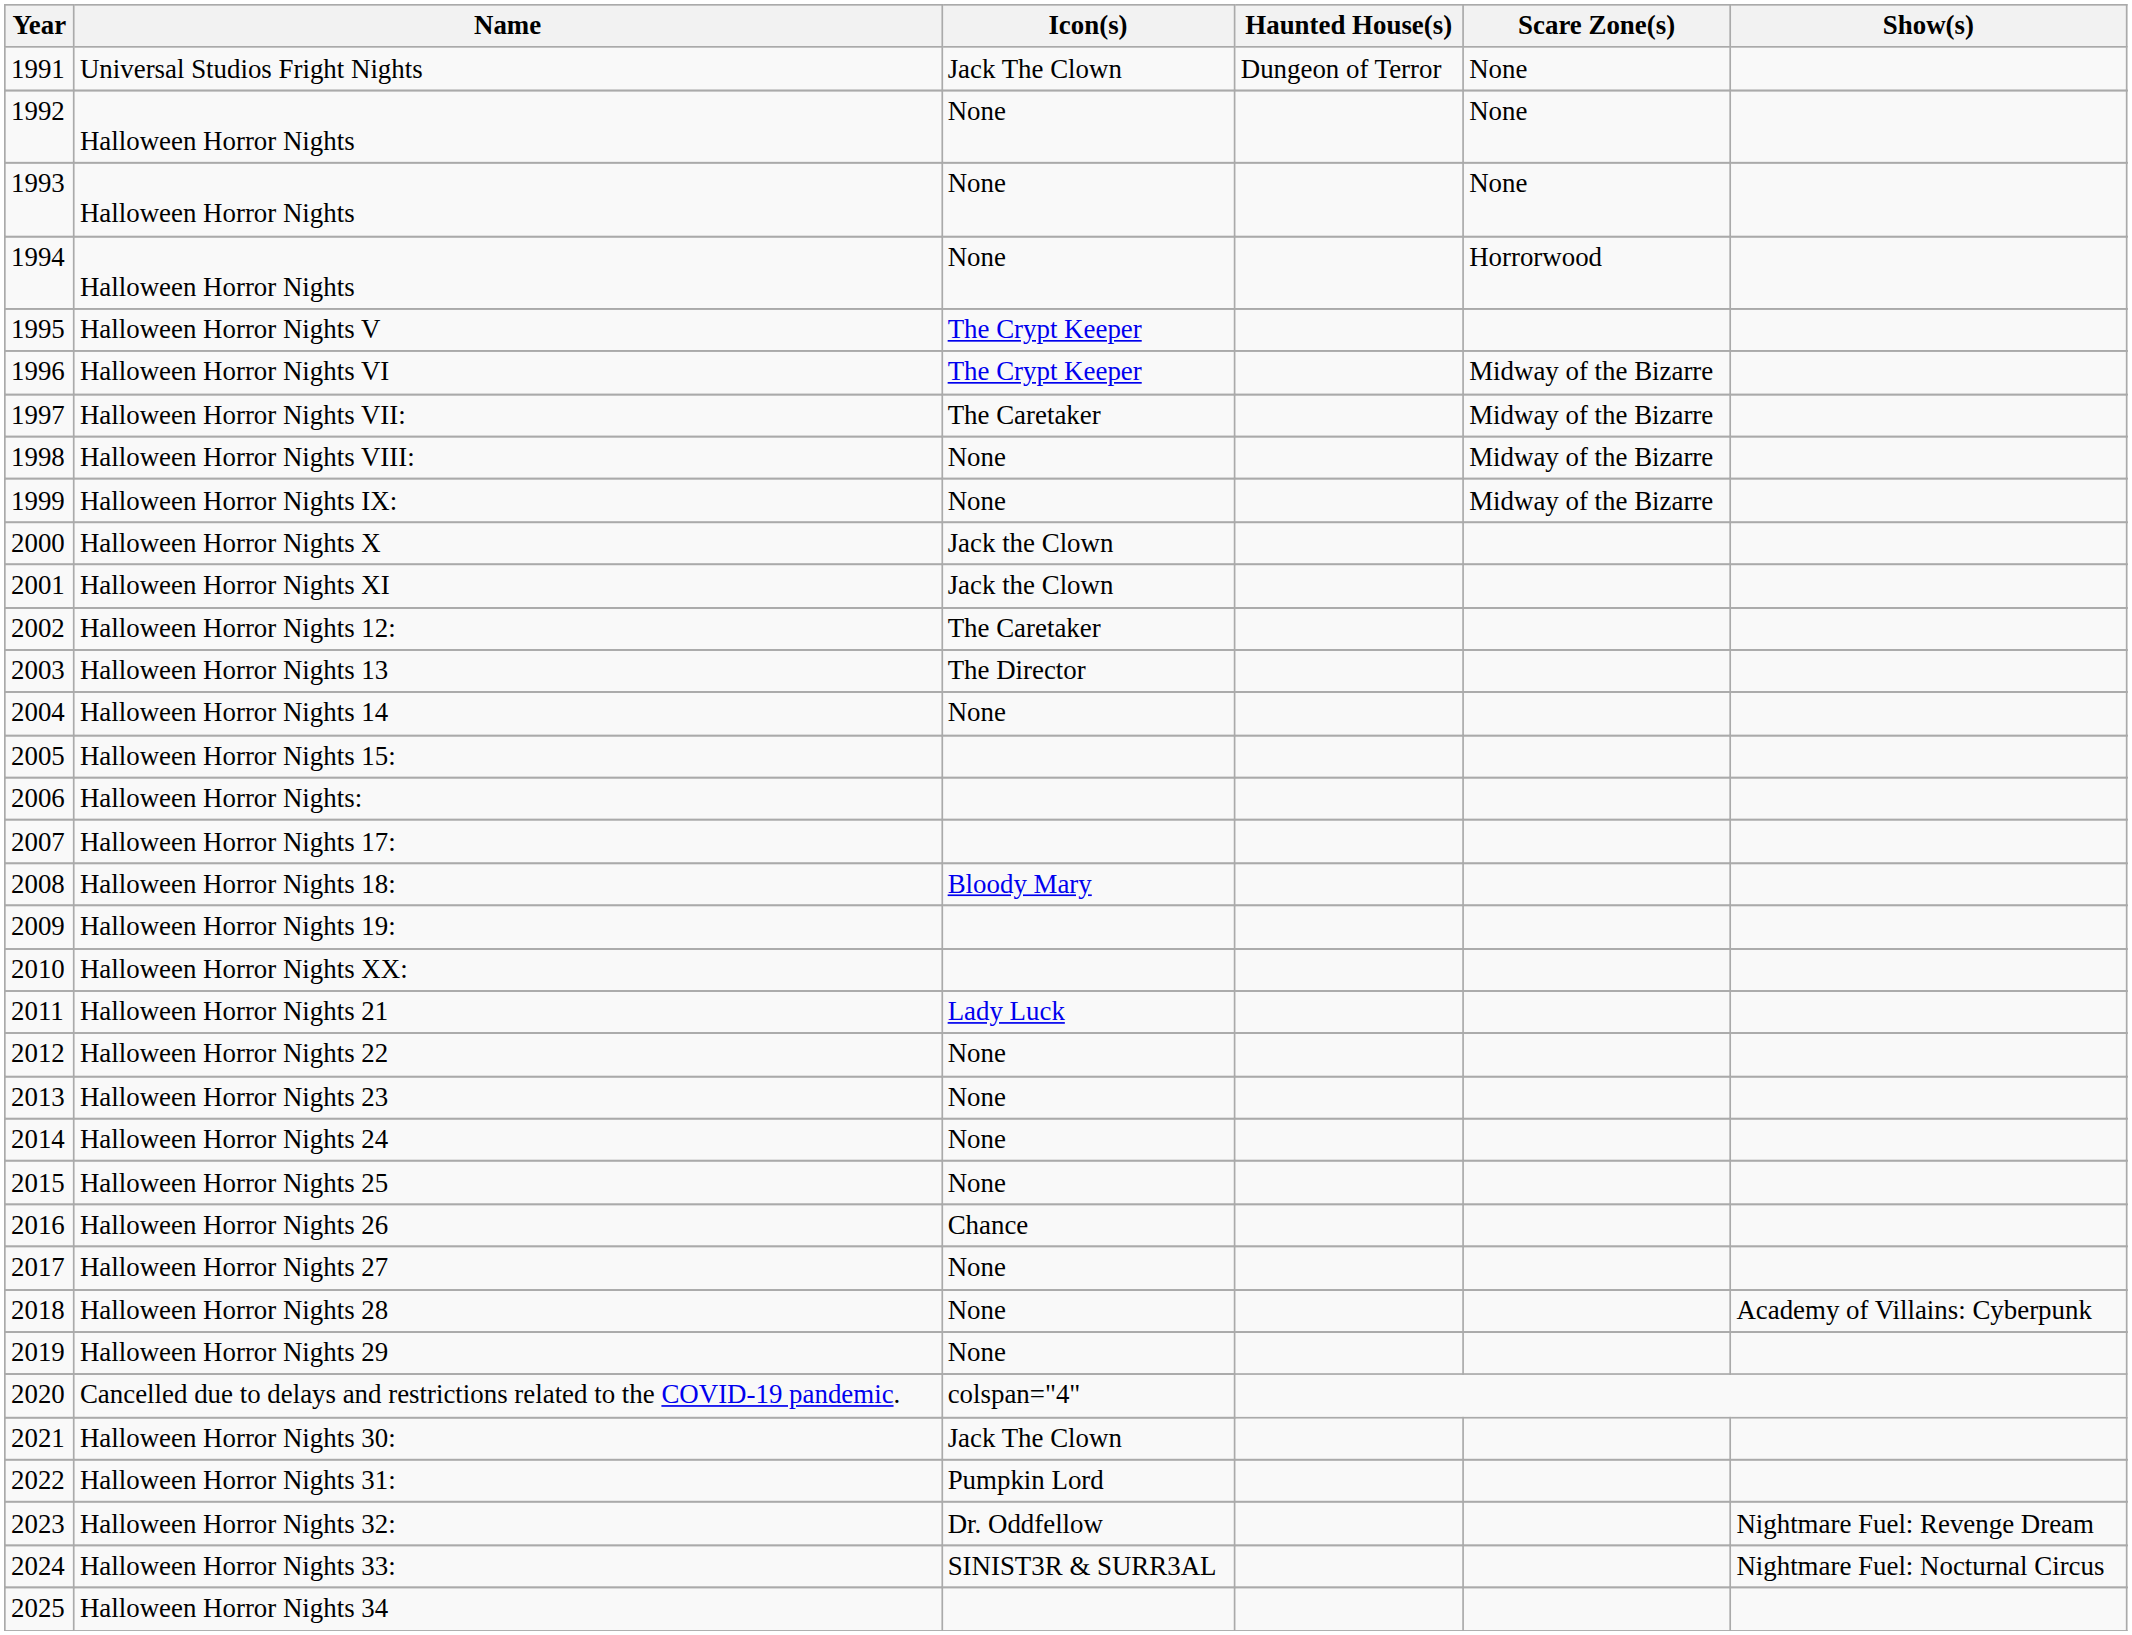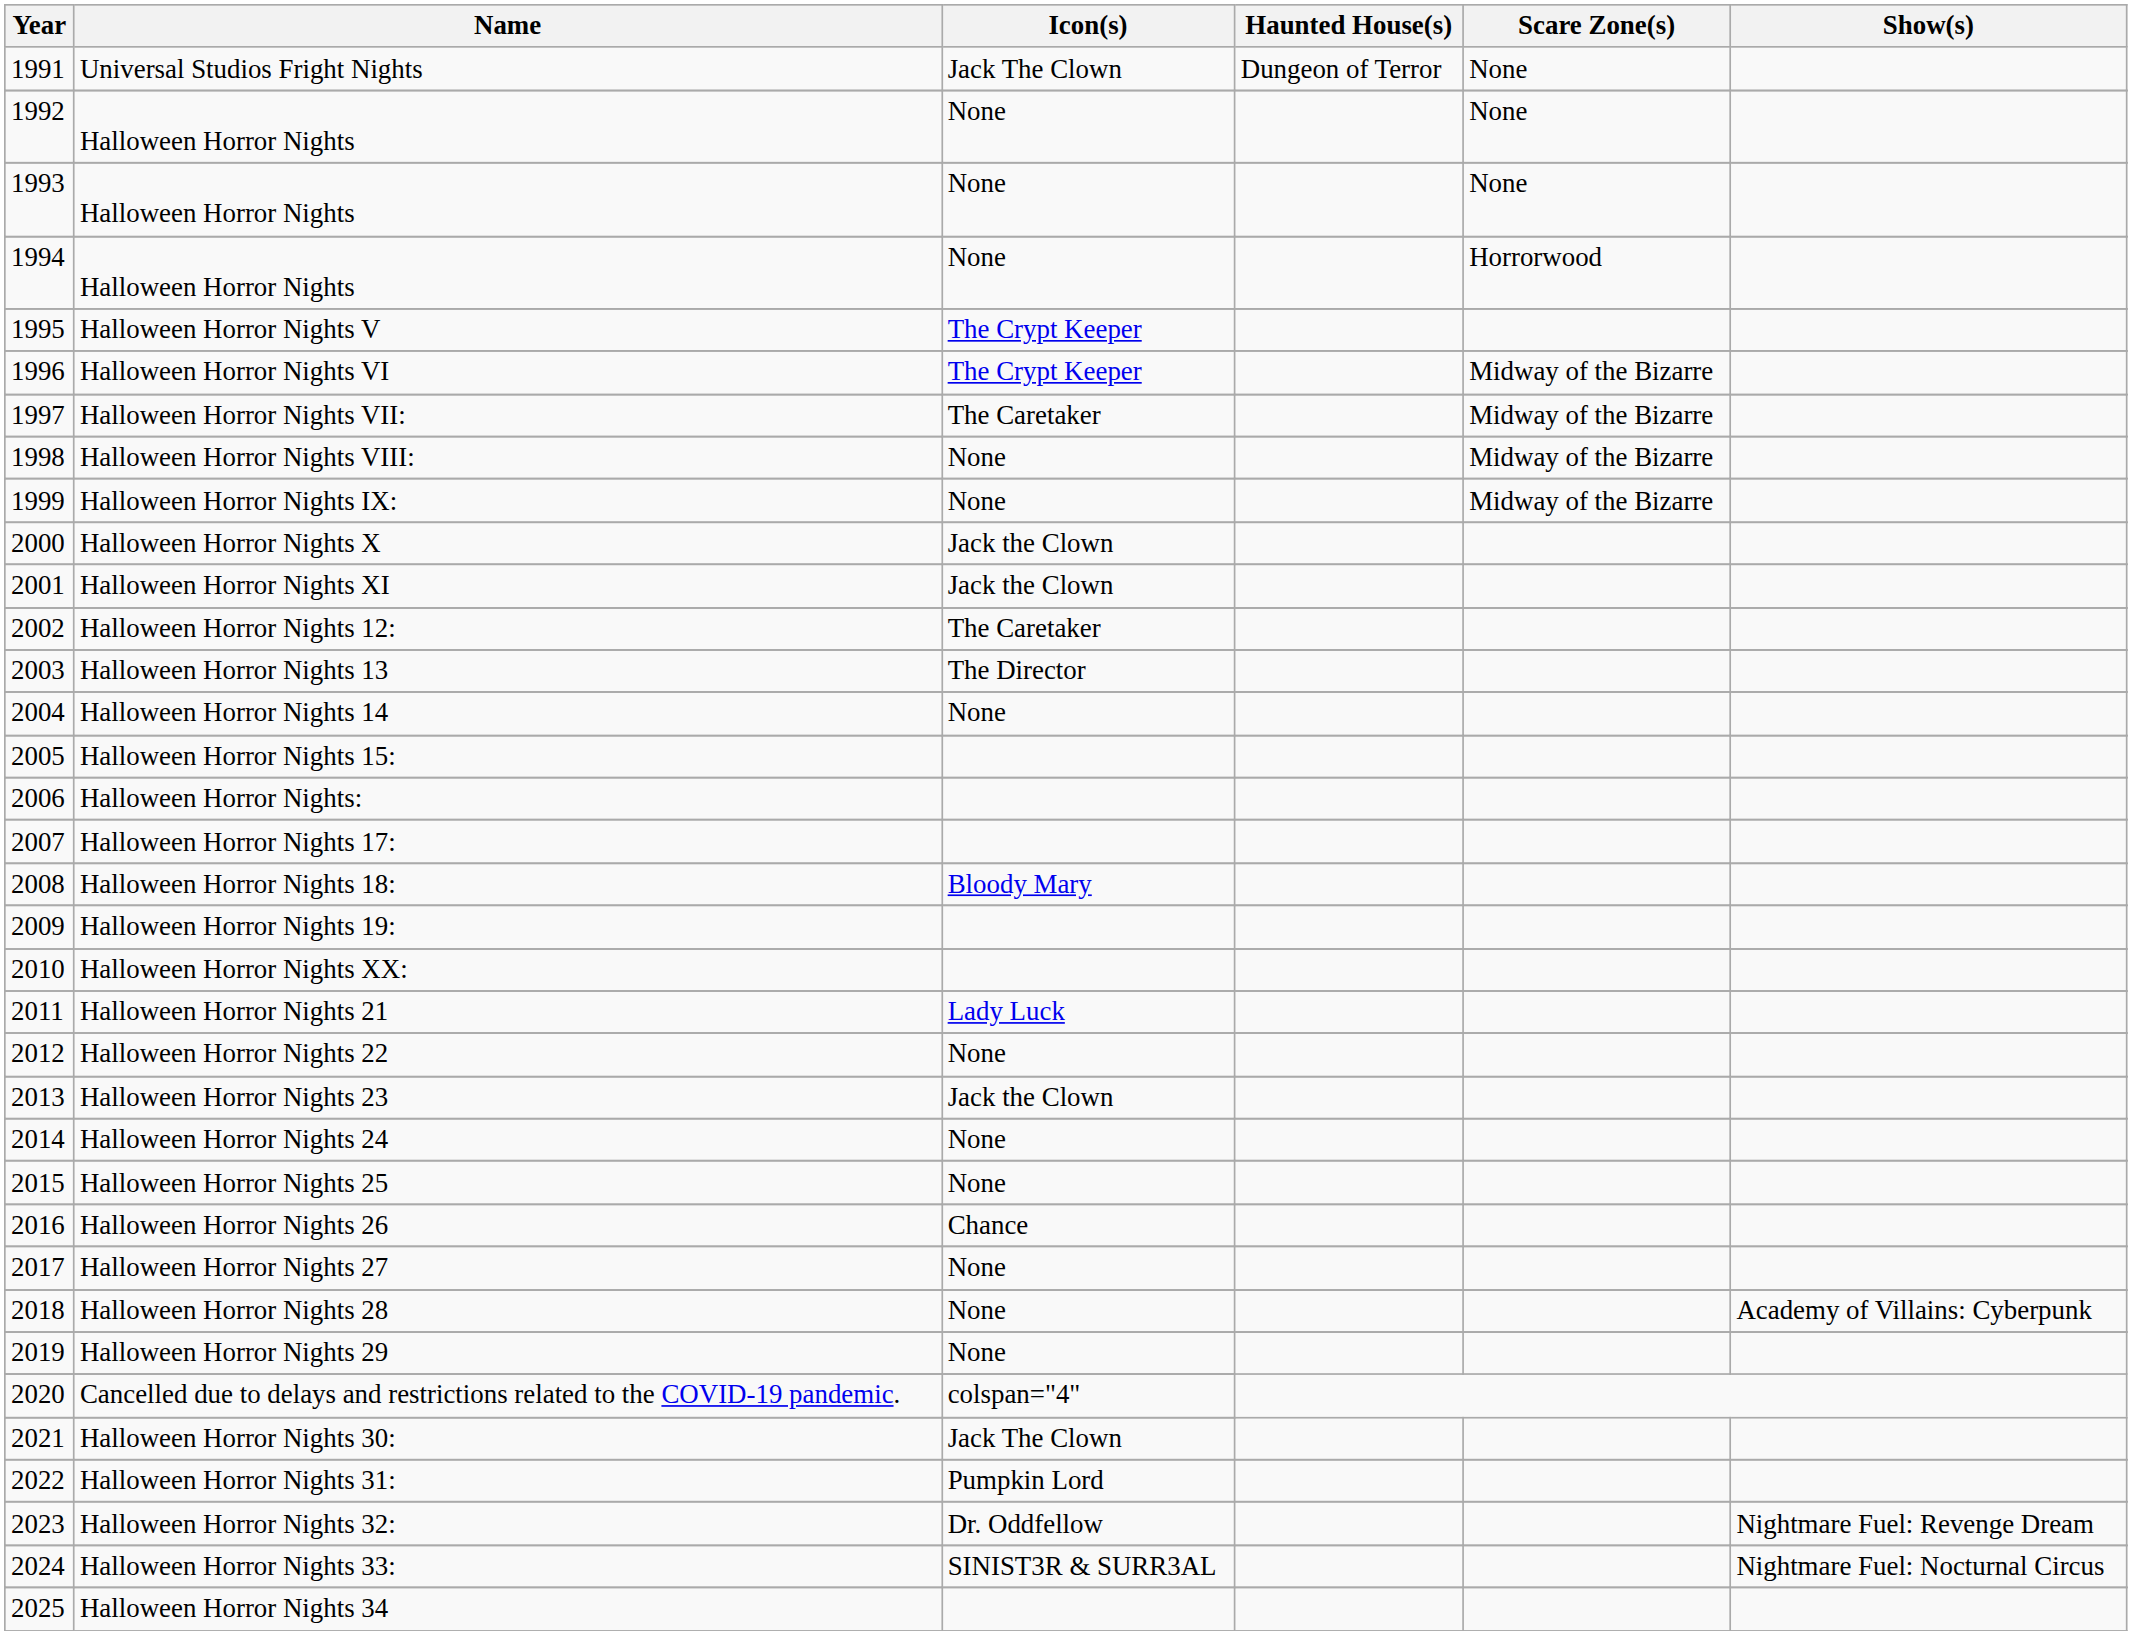(977, 1097) None -> (1031, 1097) Jack the Clown
